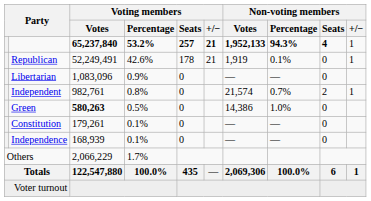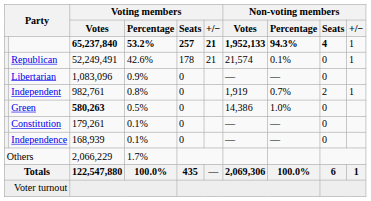(236, 60) 1,919 -> (239, 60) 21,574
(239, 92) 21,574 -> (236, 92) 1,919
